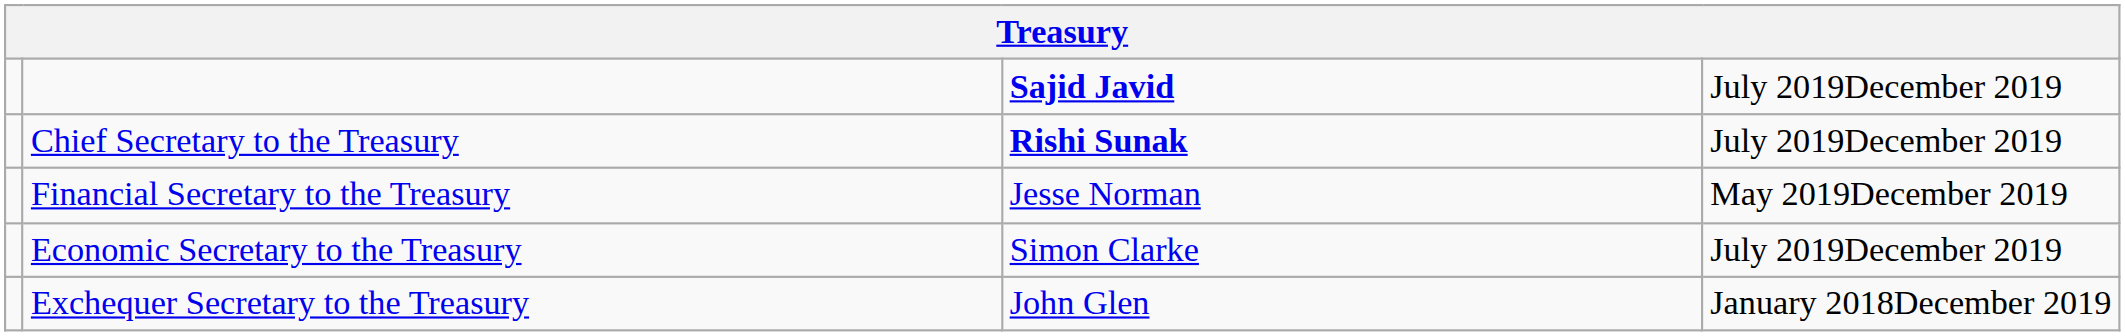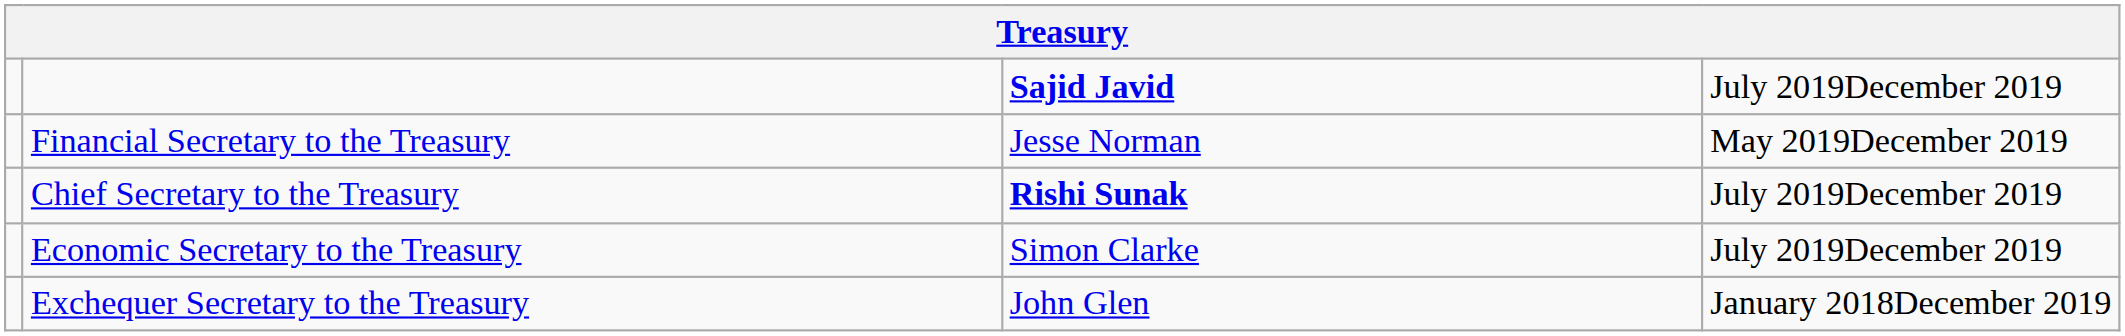rows swapped: (245, 140) <-> (271, 194)
